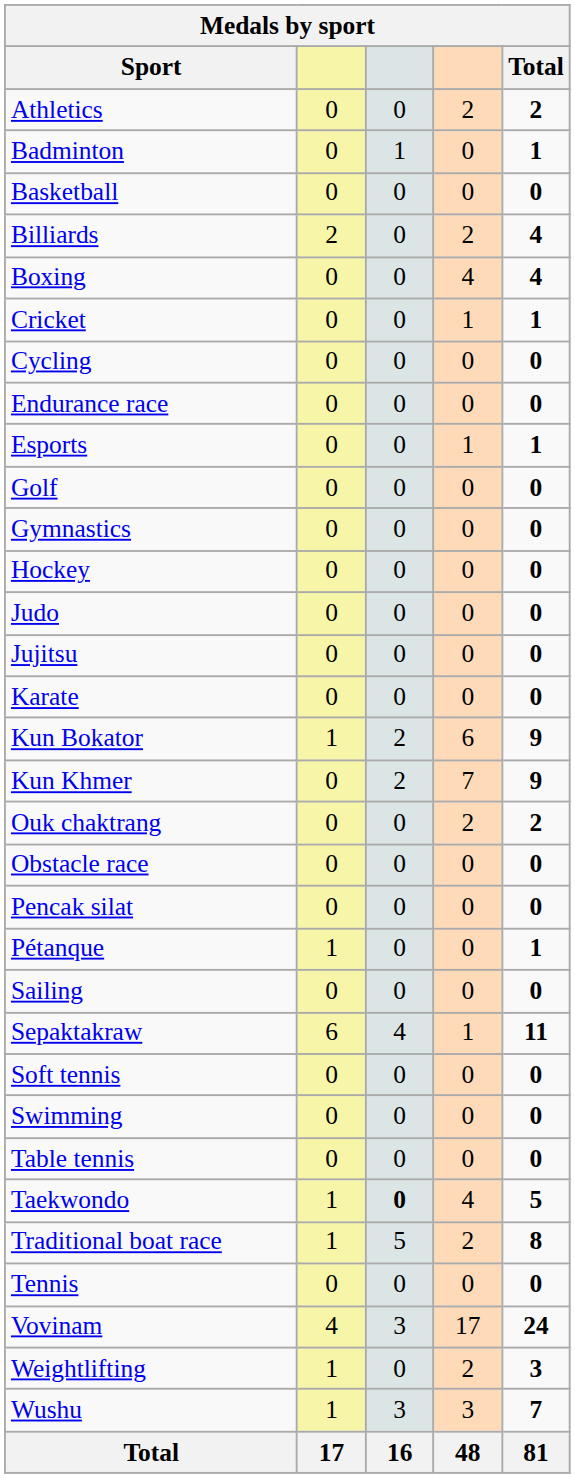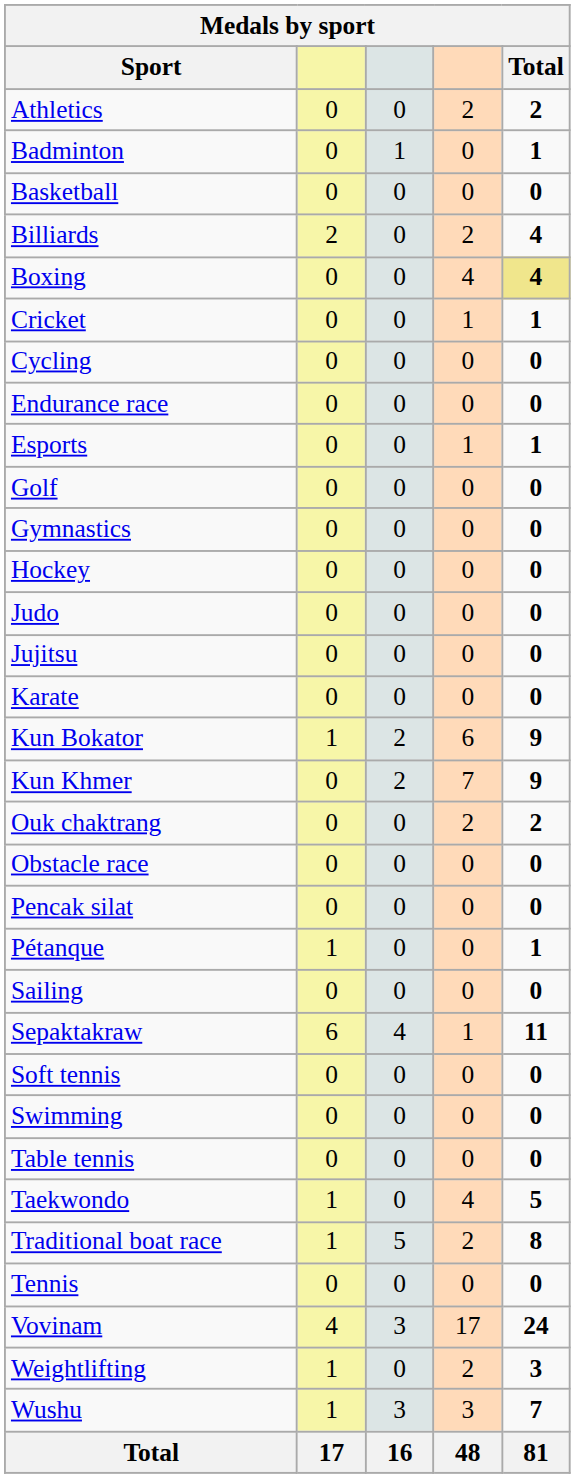(536, 276) no background -> (536, 276) khaki background
(400, 1199) bold -> (400, 1199) normal
